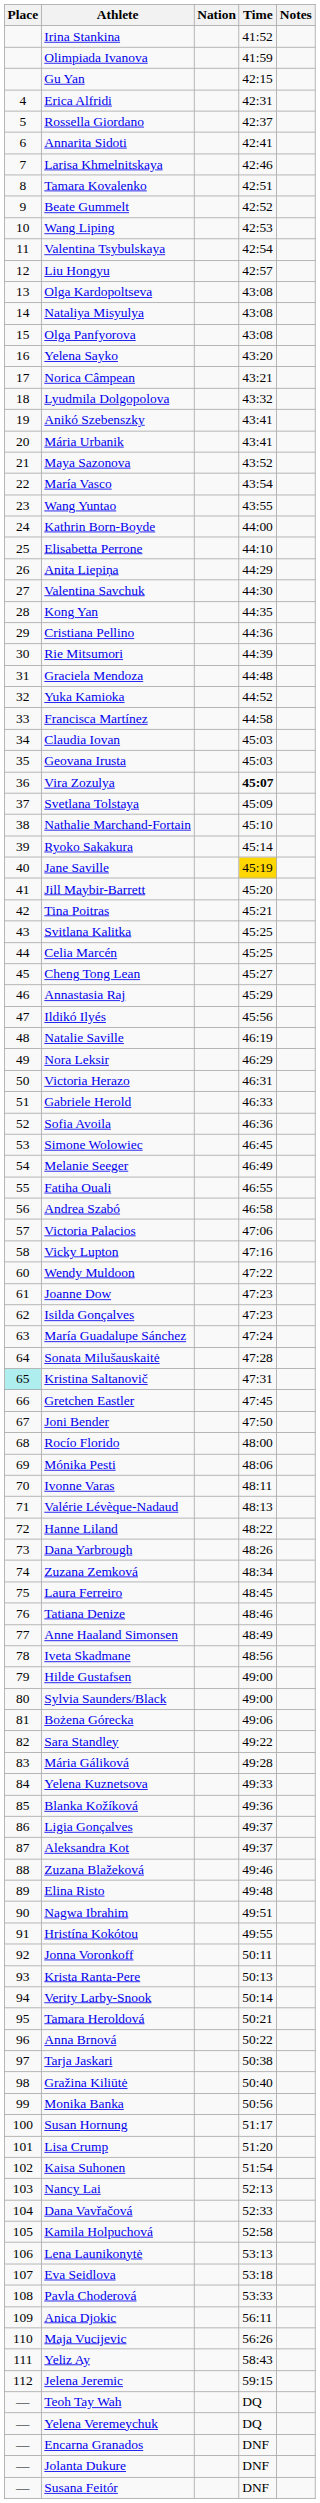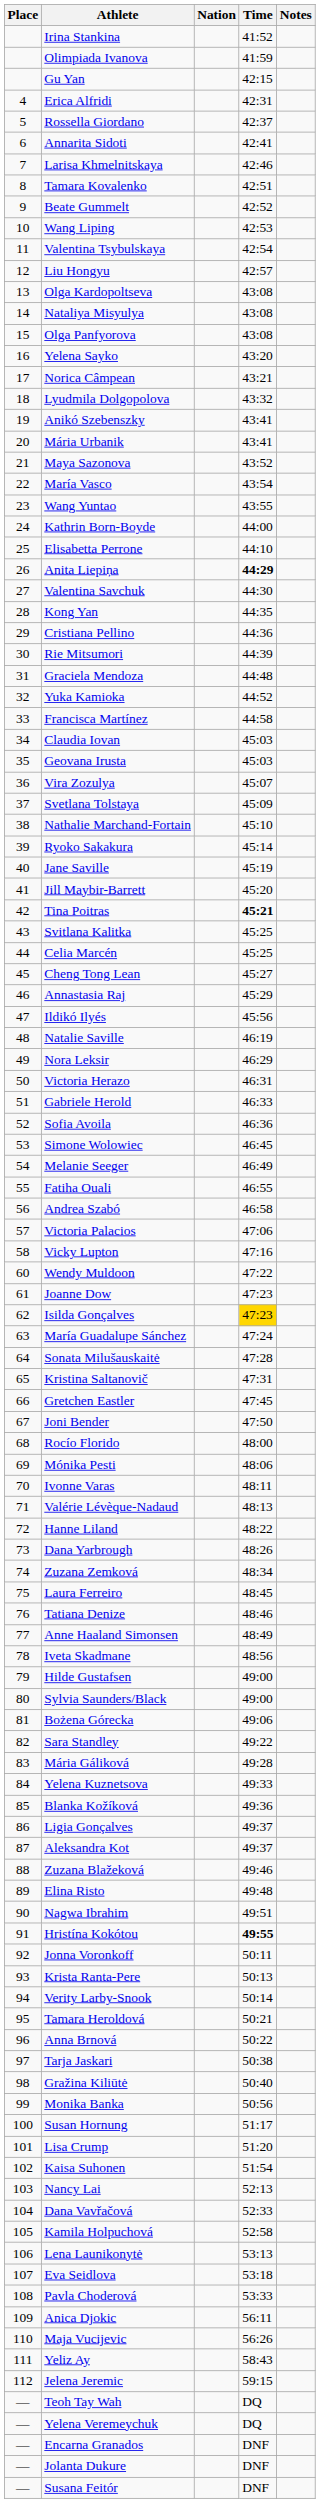(258, 569) normal -> (258, 569) bold
(258, 782) bold -> (258, 782) normal
(258, 867) gold background -> (258, 867) no background
(258, 910) normal -> (258, 910) bold
(258, 1315) no background -> (258, 1315) gold background
(23, 1379) paleturquoise background -> (23, 1379) no background
(258, 1933) normal -> (258, 1933) bold
